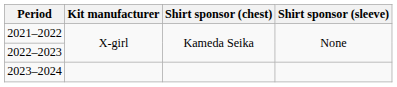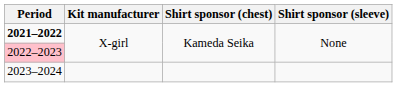(35, 33) normal -> (35, 33) bold
(35, 52) no background -> (35, 52) pink background
